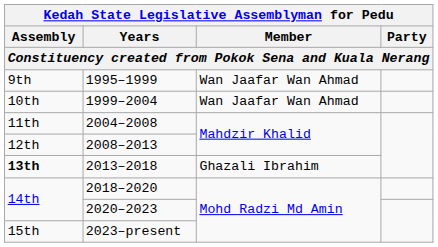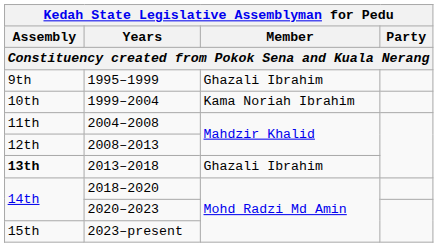(279, 80) Wan Jaafar Wan Ahmad -> (263, 80) Ghazali Ibrahim
(279, 102) Wan Jaafar Wan Ahmad -> (279, 102) Kama Noriah Ibrahim
